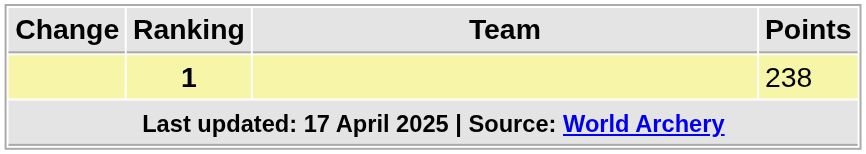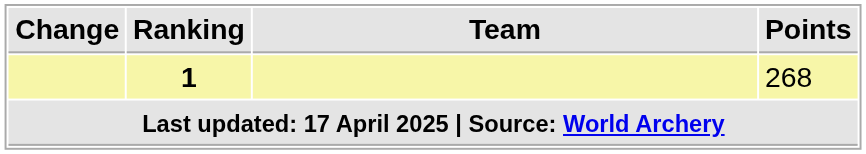(789, 77) 238 -> (789, 77) 268
